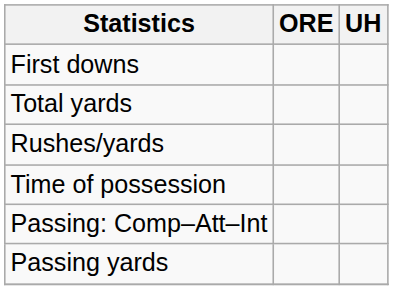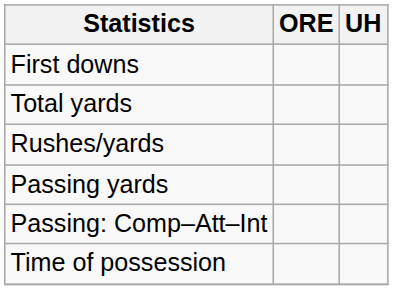rows swapped: (89, 263) <-> (118, 183)
